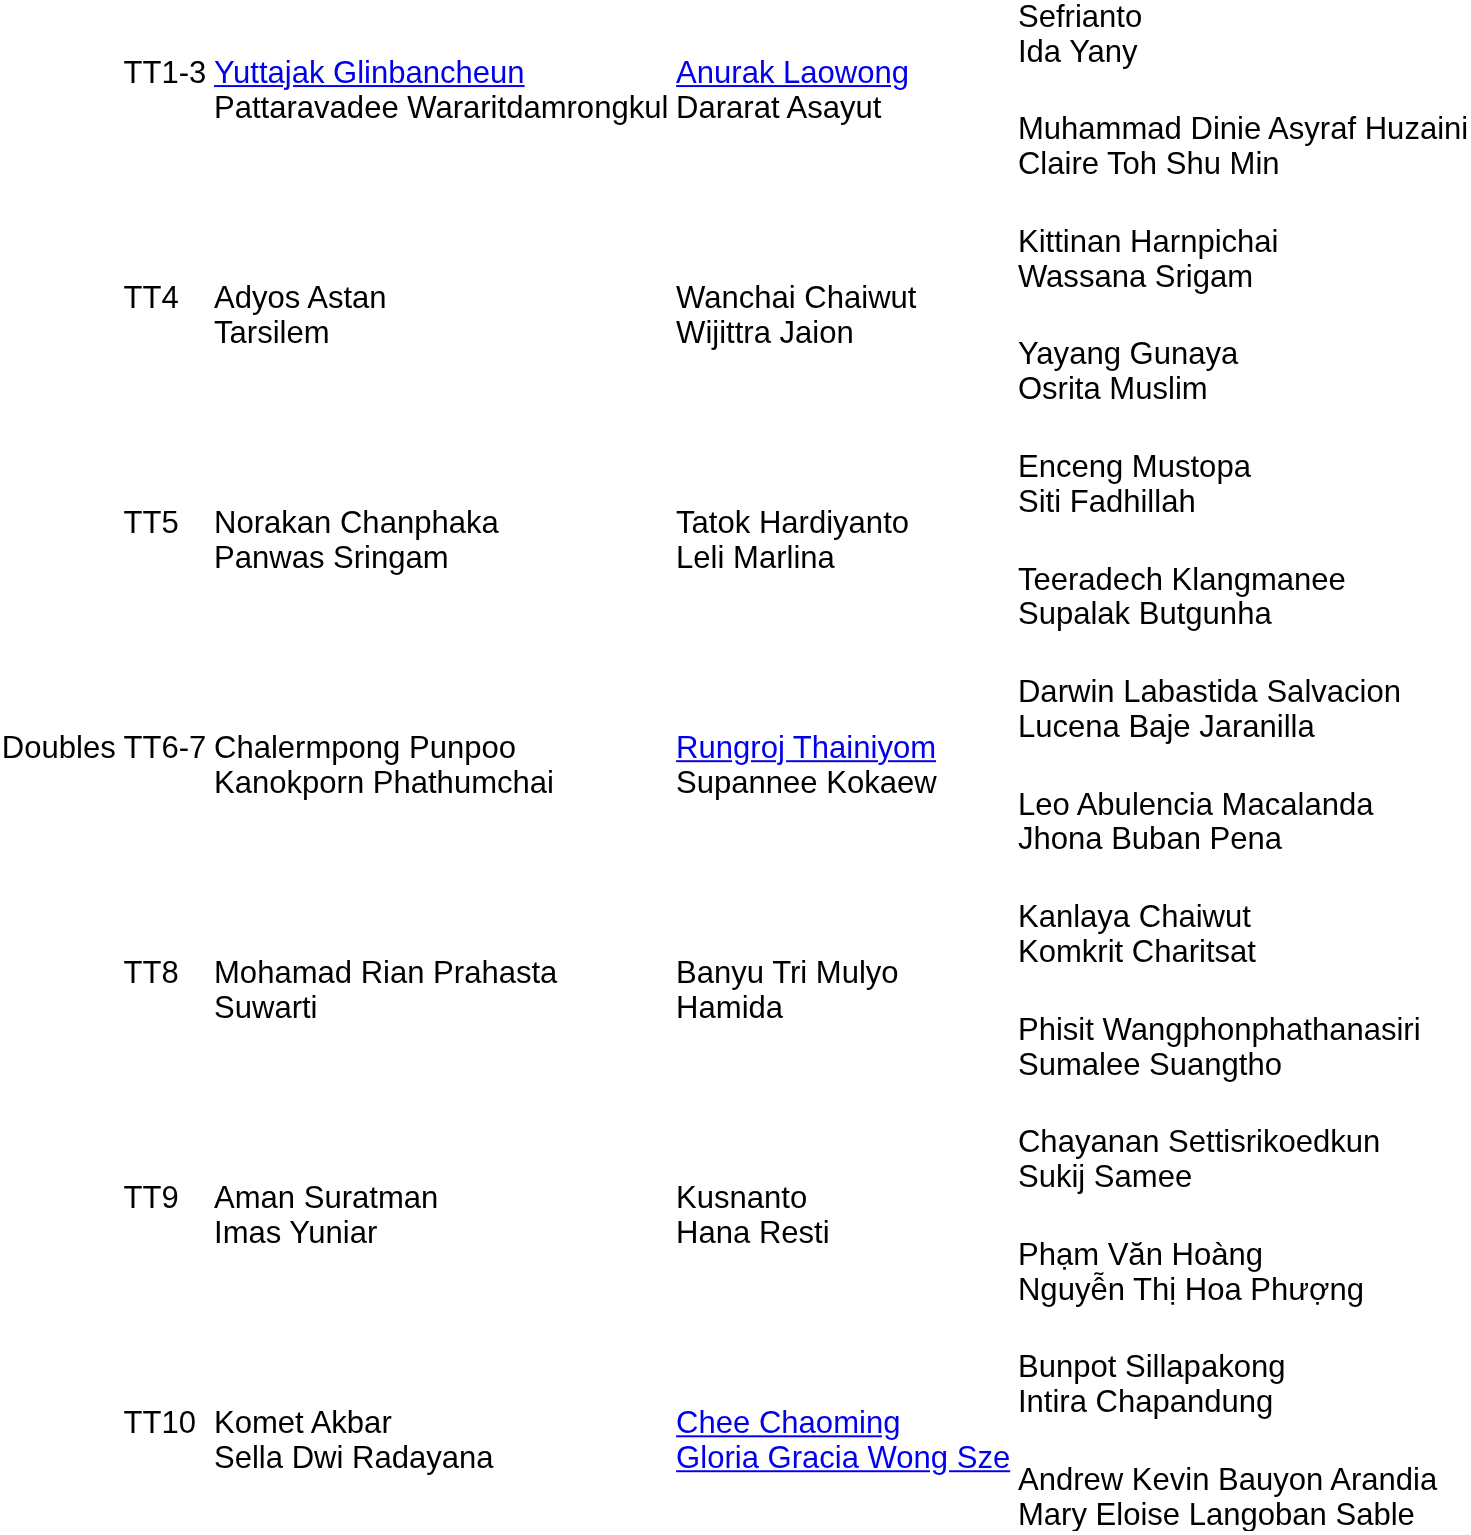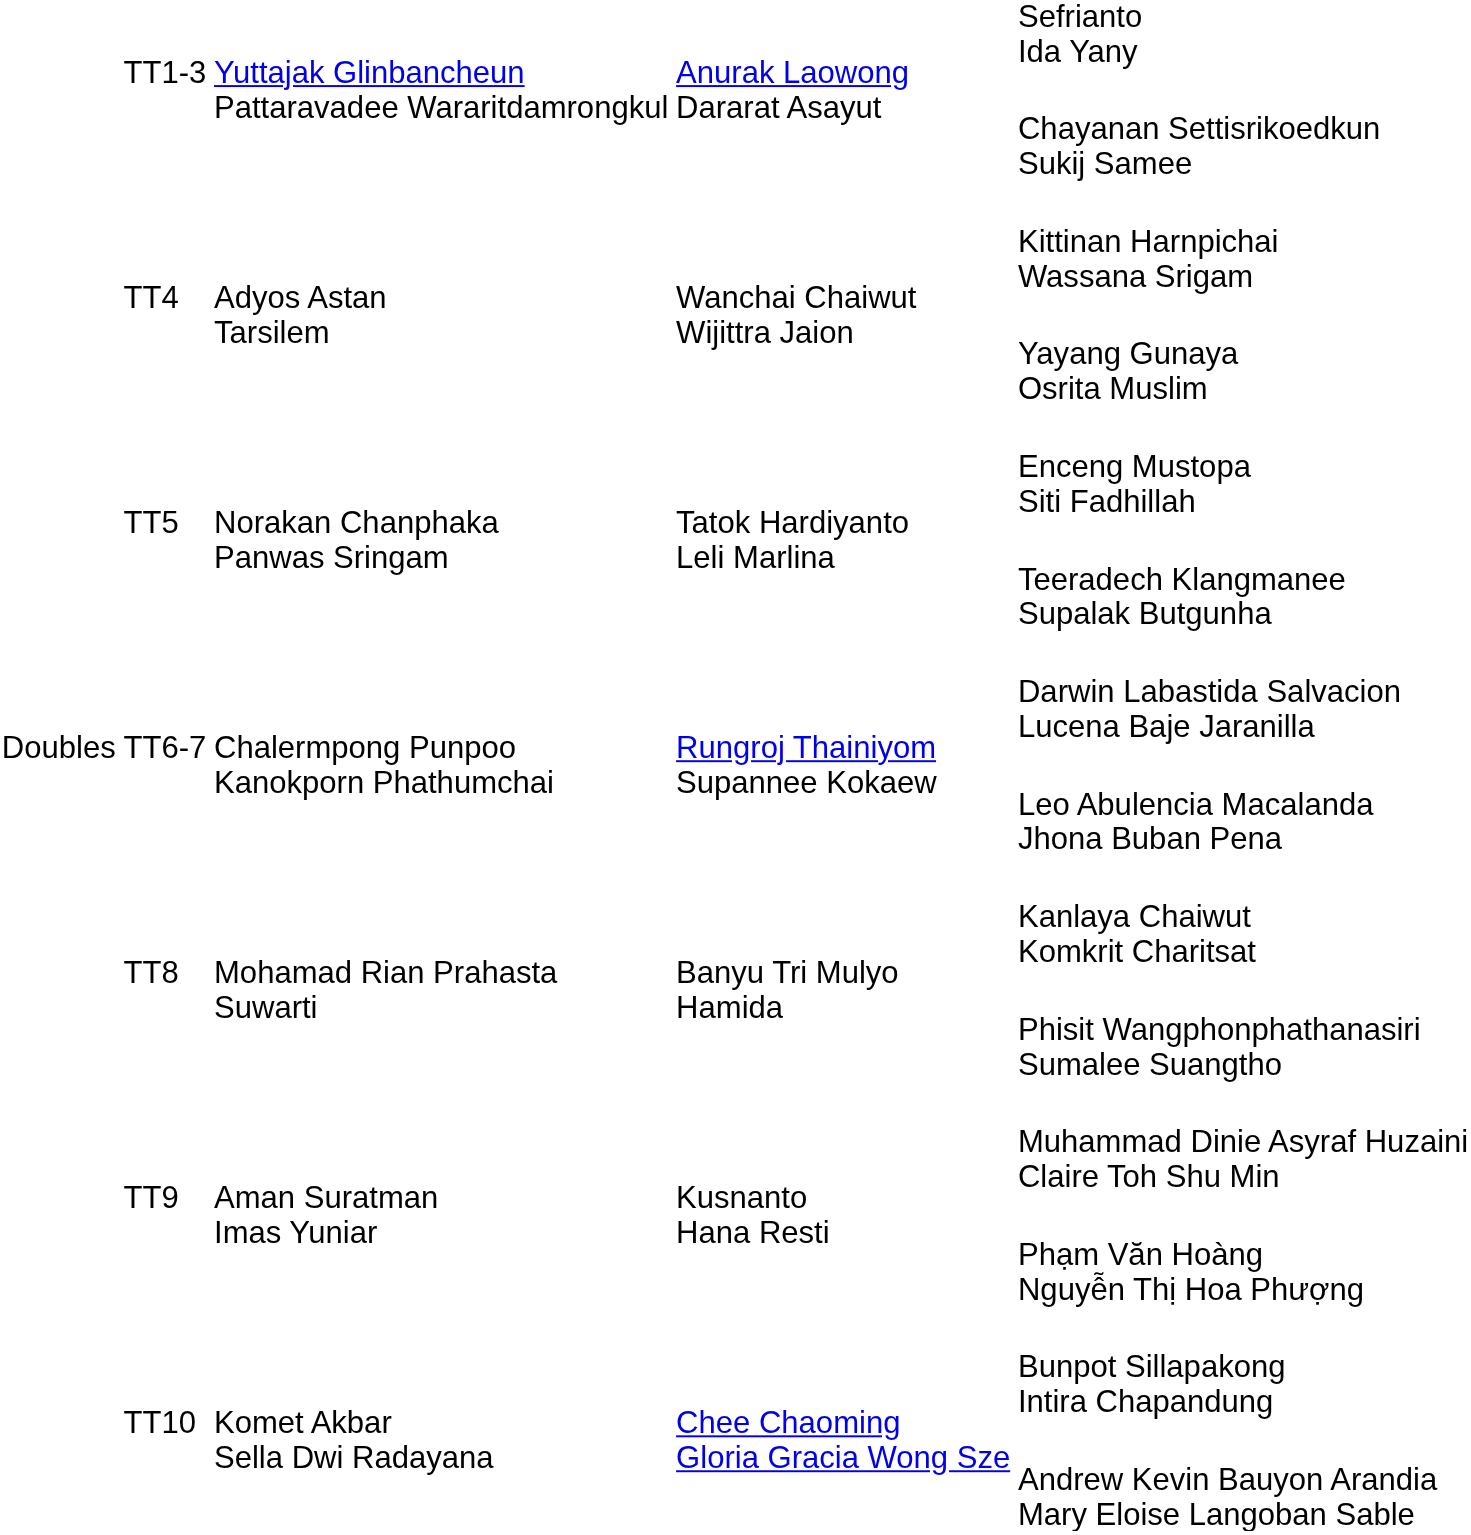(1243, 146) Muhammad Dinie Asyraf Huzaini Claire Toh Shu Min -> (1199, 146) Chayanan Settisrikoedkun Sukij Samee
(1199, 1159) Chayanan Settisrikoedkun Sukij Samee -> (1243, 1159) Muhammad Dinie Asyraf Huzaini Claire Toh Shu Min
